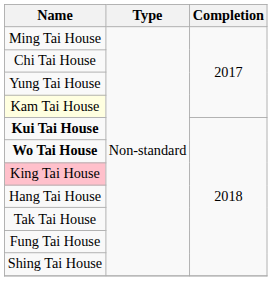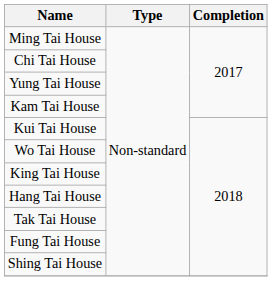(55, 106) lightyellow background -> (55, 106) no background
(55, 128) bold -> (55, 128) normal
(55, 151) bold -> (55, 151) normal
(55, 173) pink background -> (55, 173) no background
